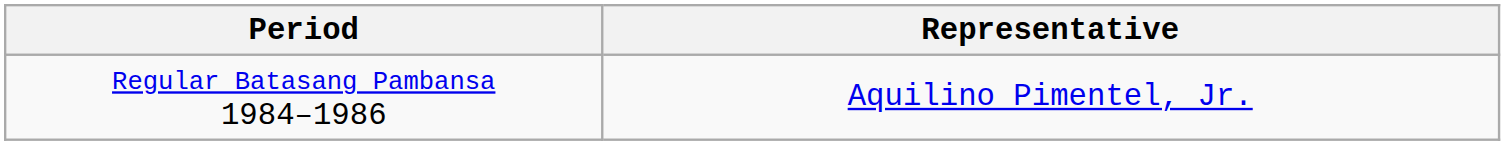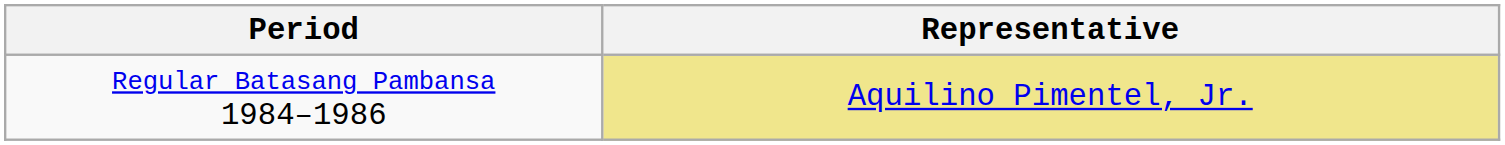(1050, 98) no background -> (1050, 98) khaki background
